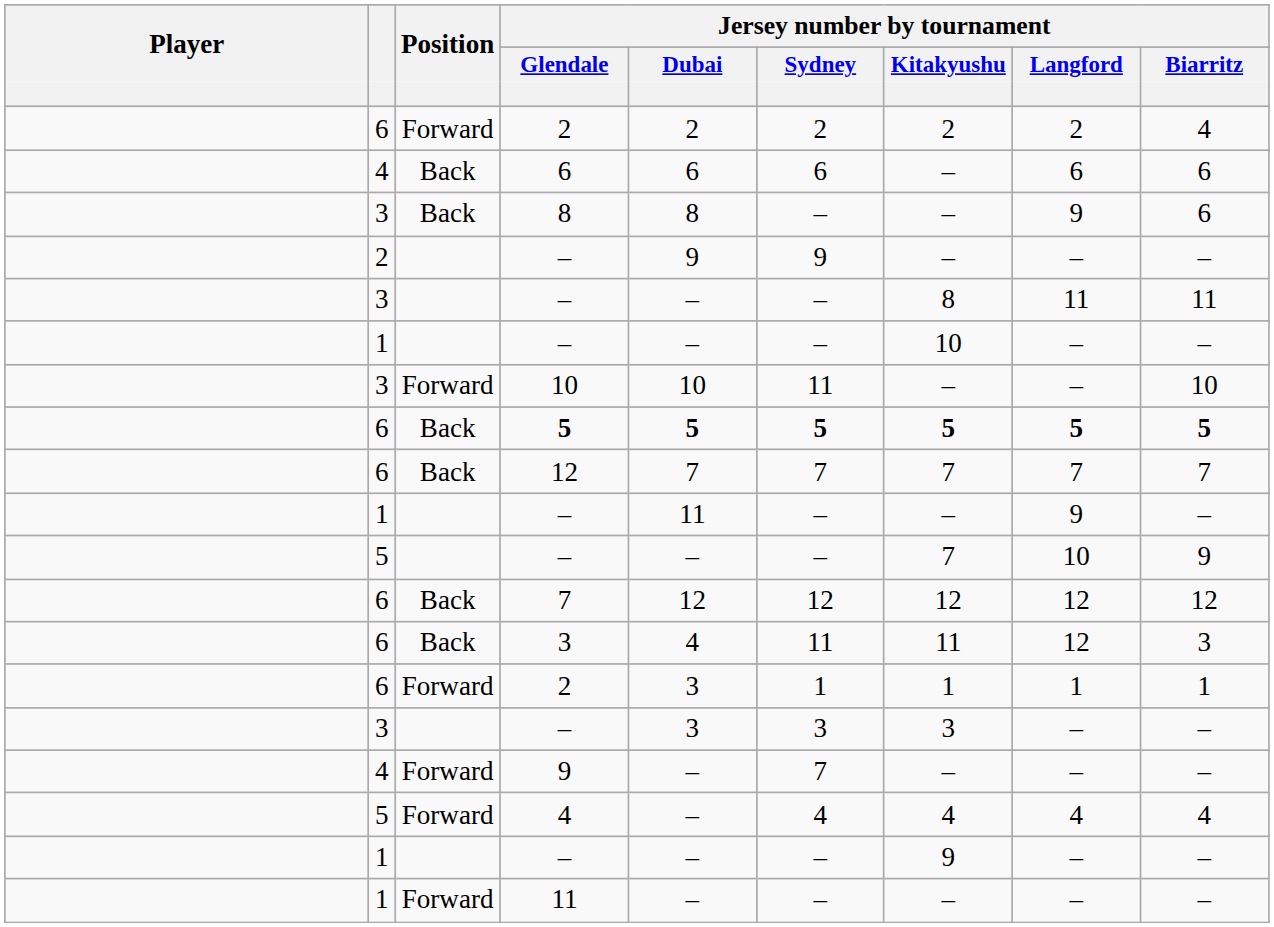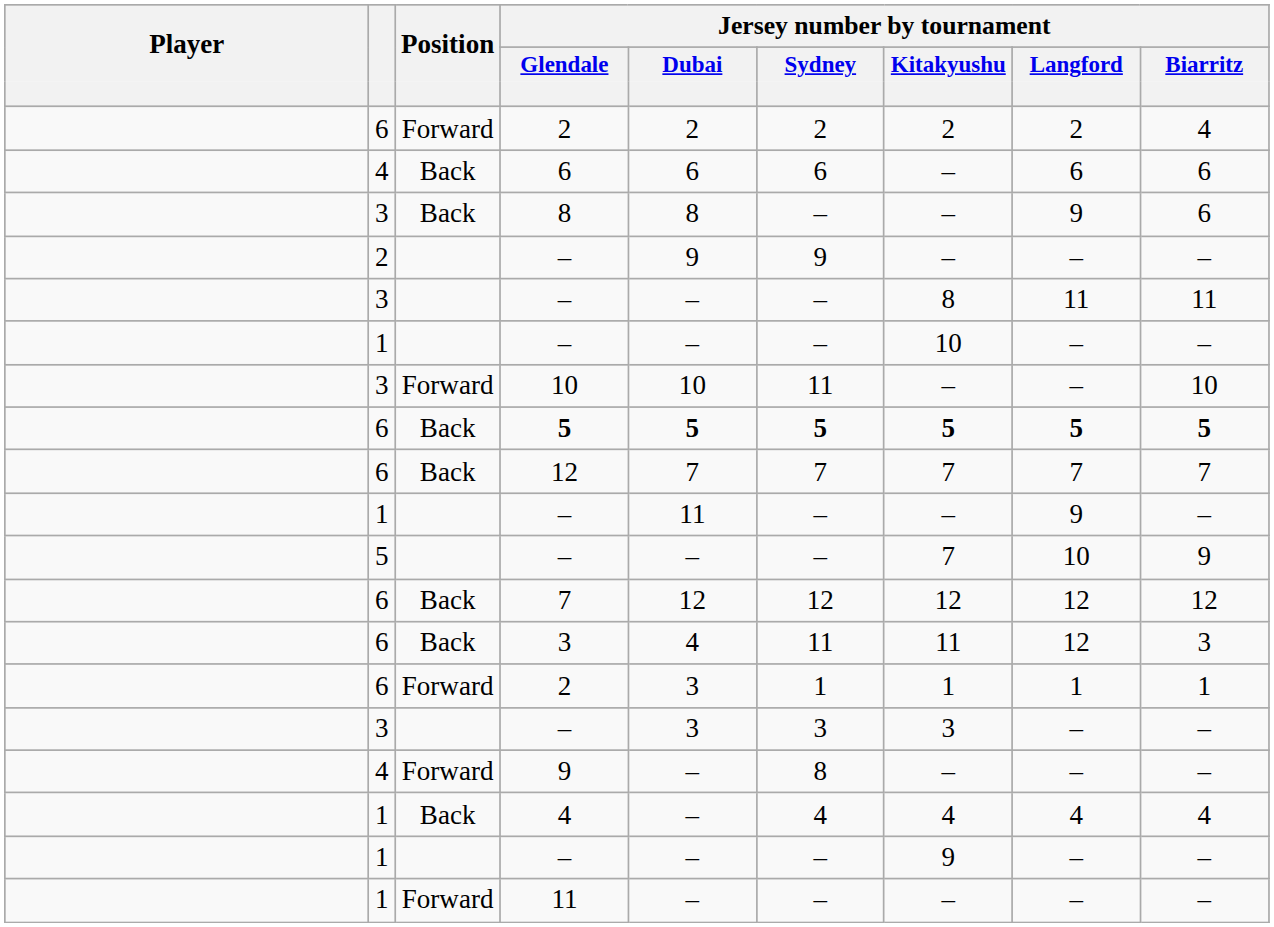(820, 771) 7 -> (820, 771) 8
(382, 814) 5 -> (382, 814) 1
(448, 814) Forward -> (448, 814) Back
